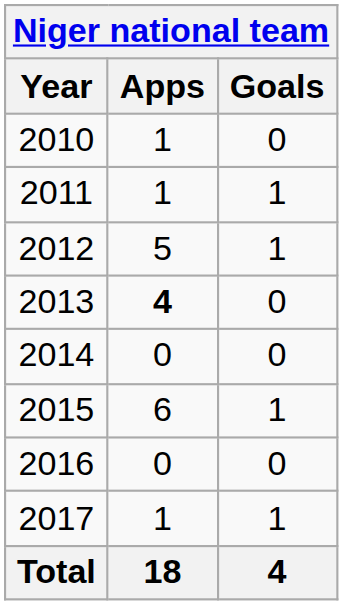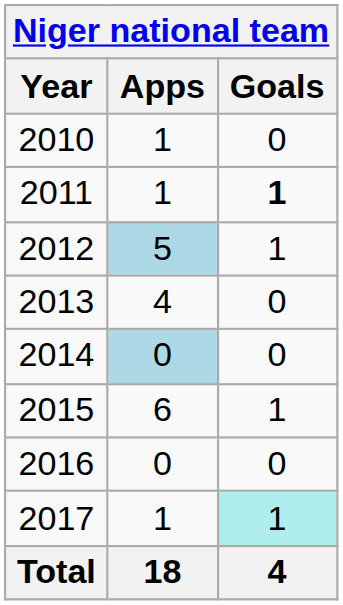(277, 193) normal -> (277, 193) bold
(162, 247) no background -> (162, 247) lightblue background
(162, 301) bold -> (162, 301) normal
(162, 355) no background -> (162, 355) lightblue background
(277, 517) no background -> (277, 517) paleturquoise background
